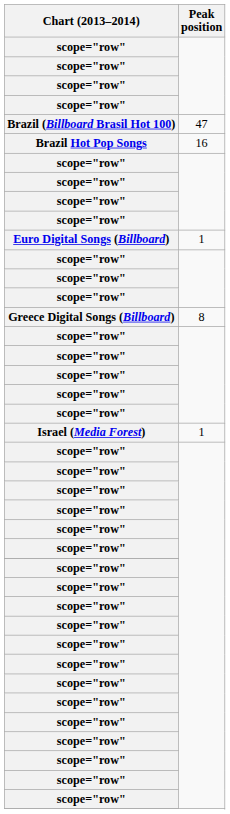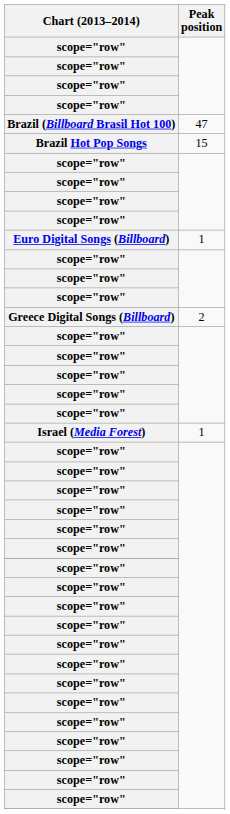(202, 143) 16 -> (202, 143) 15
(202, 317) 8 -> (202, 317) 2
